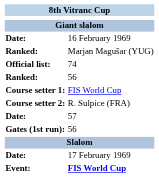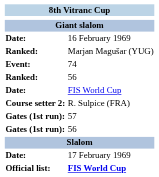(28, 64) Official list: -> (18, 64) Event:
(35, 90) Course setter 1: -> (16, 90) Date:
(16, 116) Date: -> (35, 116) Gates (1st run):
(18, 168) Event: -> (28, 168) Official list:
